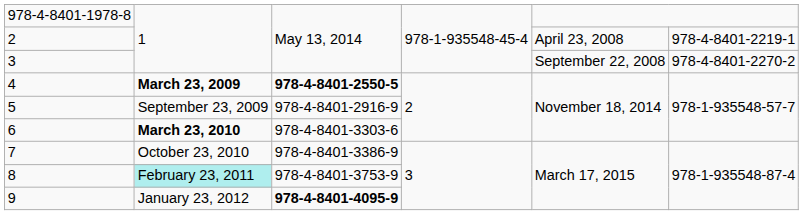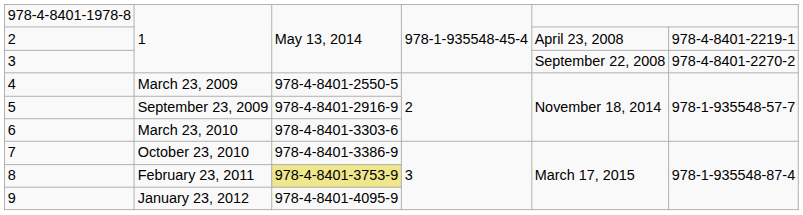(189, 84) bold -> (188, 84) normal
(336, 84) bold -> (336, 84) normal
(189, 130) bold -> (188, 130) normal
(196, 175) paleturquoise background -> (196, 175) no background
(336, 175) no background -> (336, 175) khaki background
(336, 198) bold -> (336, 198) normal
